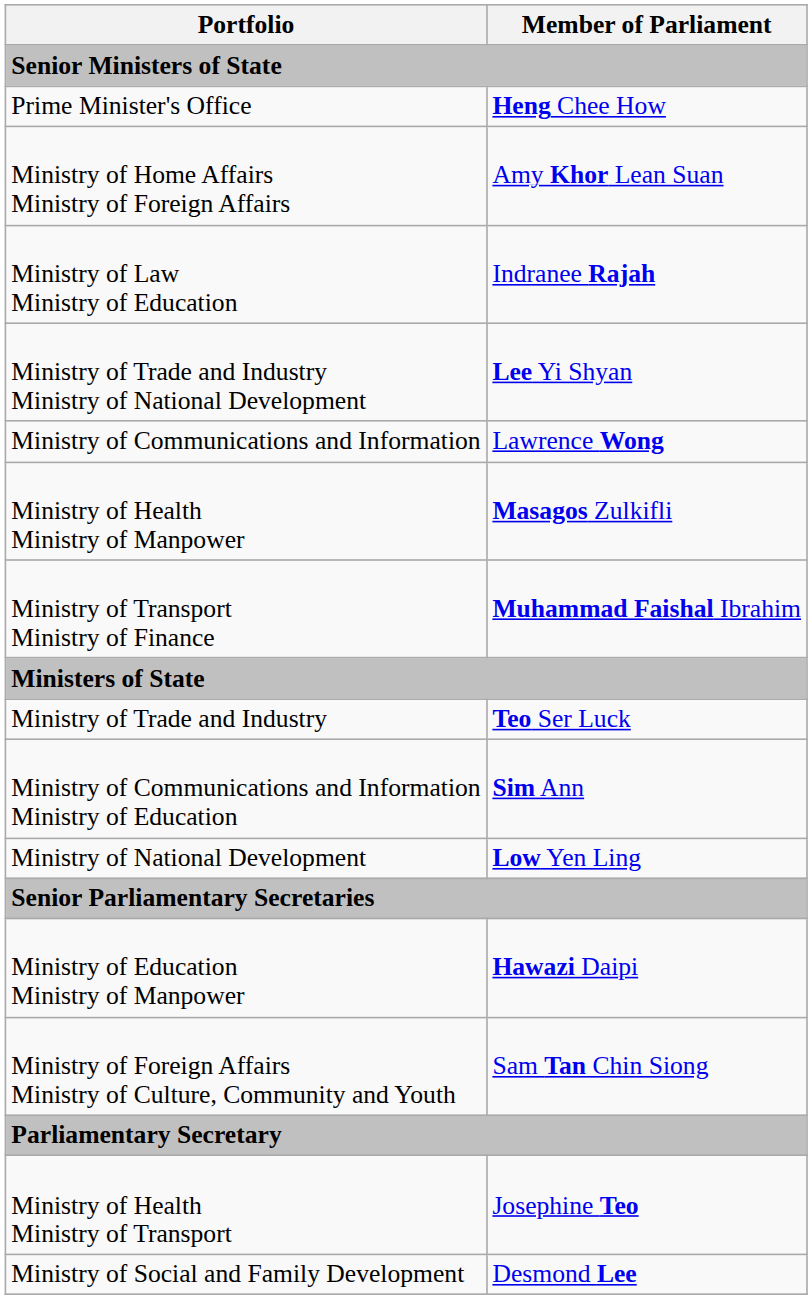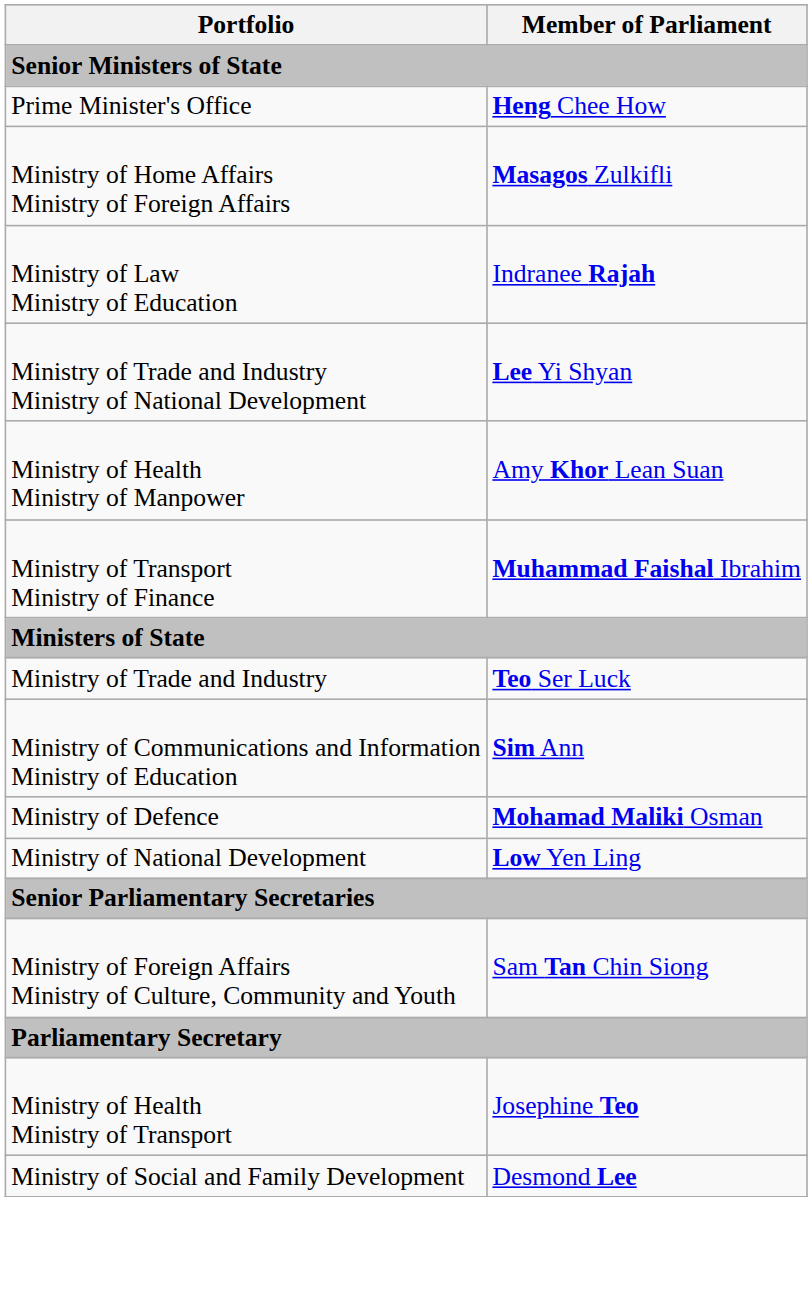(608, 175) Amy Khor Lean Suan -> (582, 175) Masagos Zulkifli
- row: (246, 441)
(582, 510) Masagos Zulkifli -> (608, 470) Amy Khor Lean Suan
+ row: (115, 817)
- row: (128, 982)
